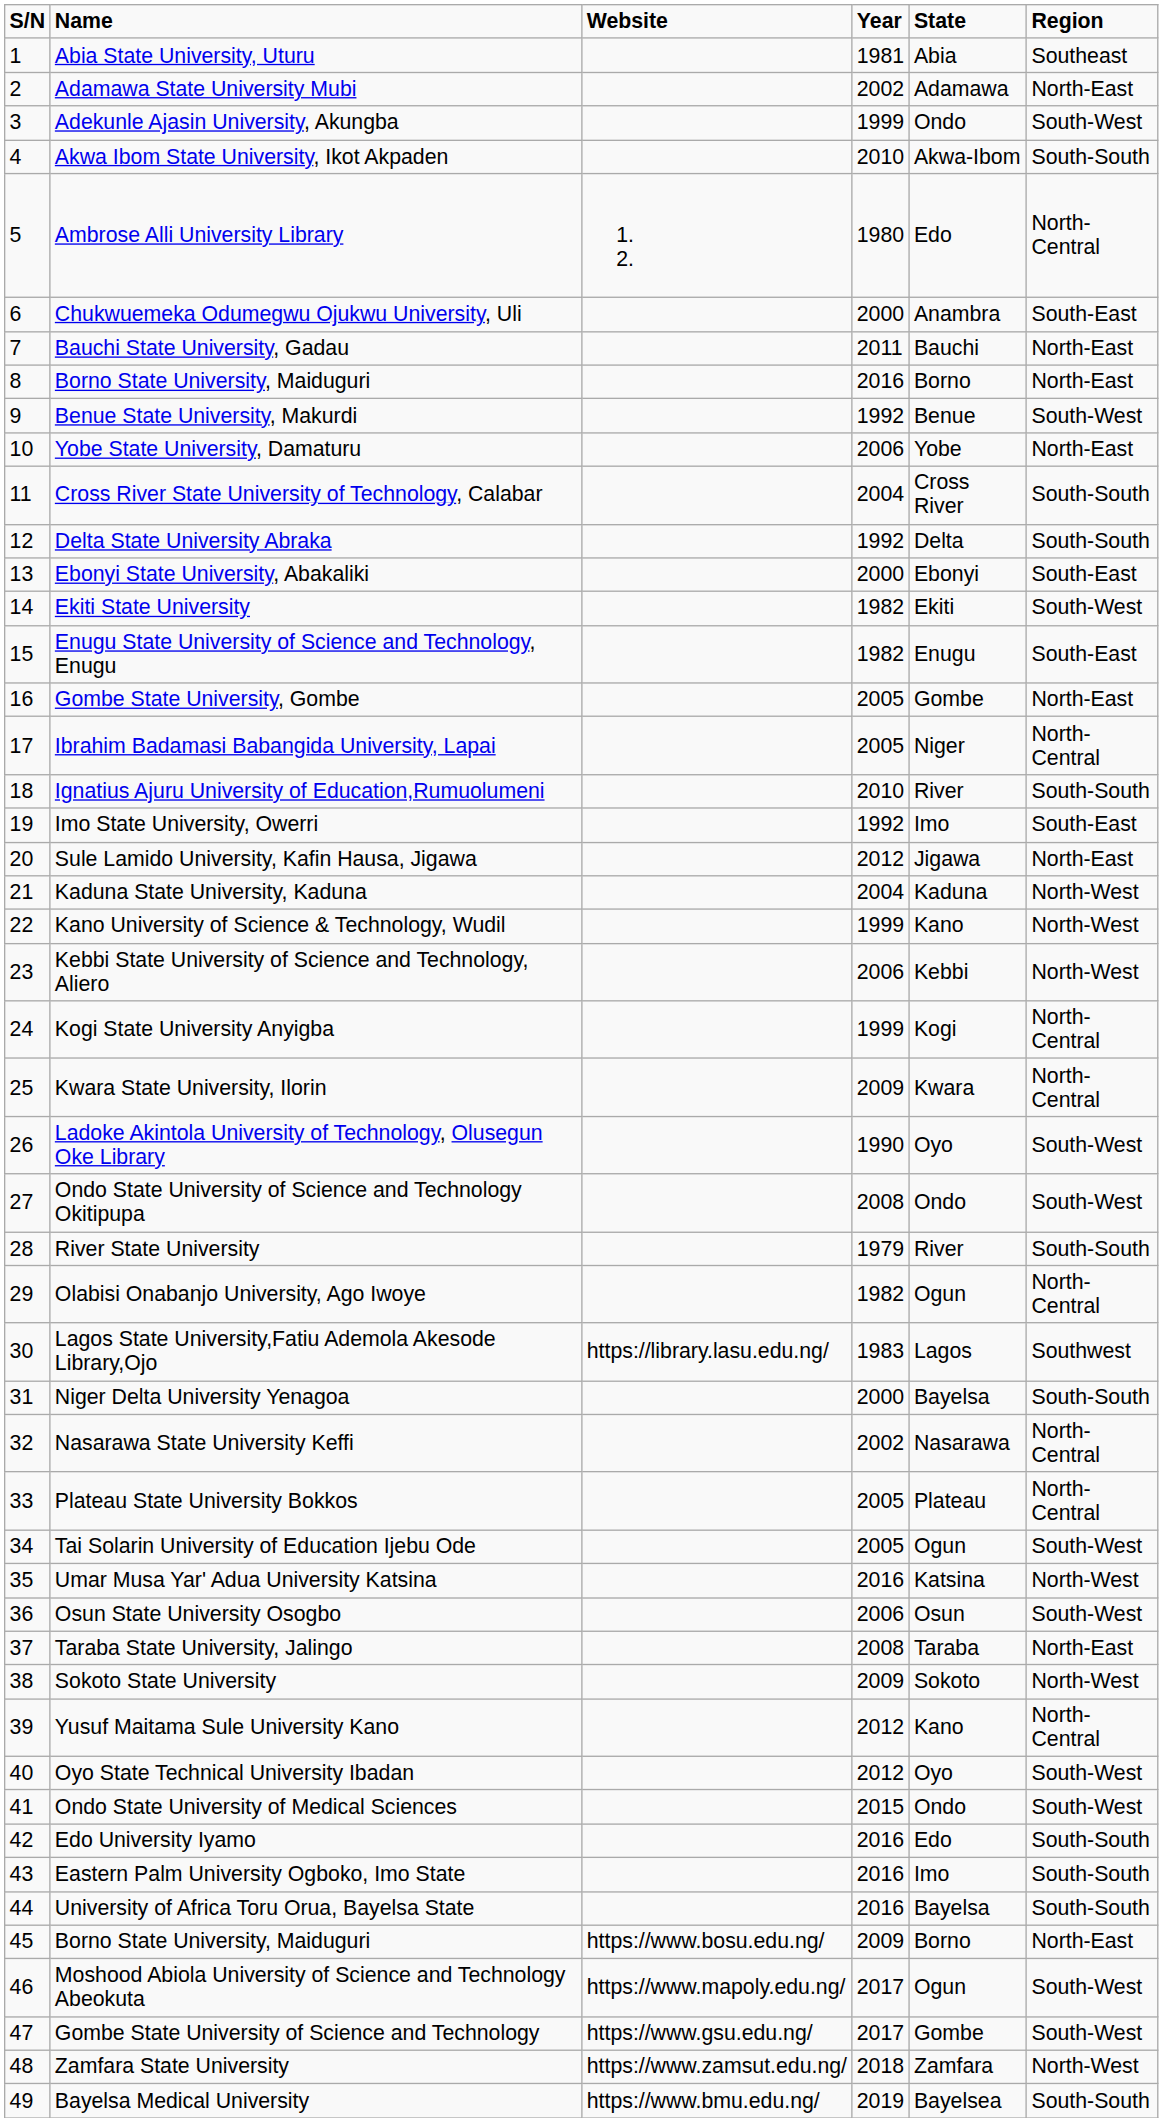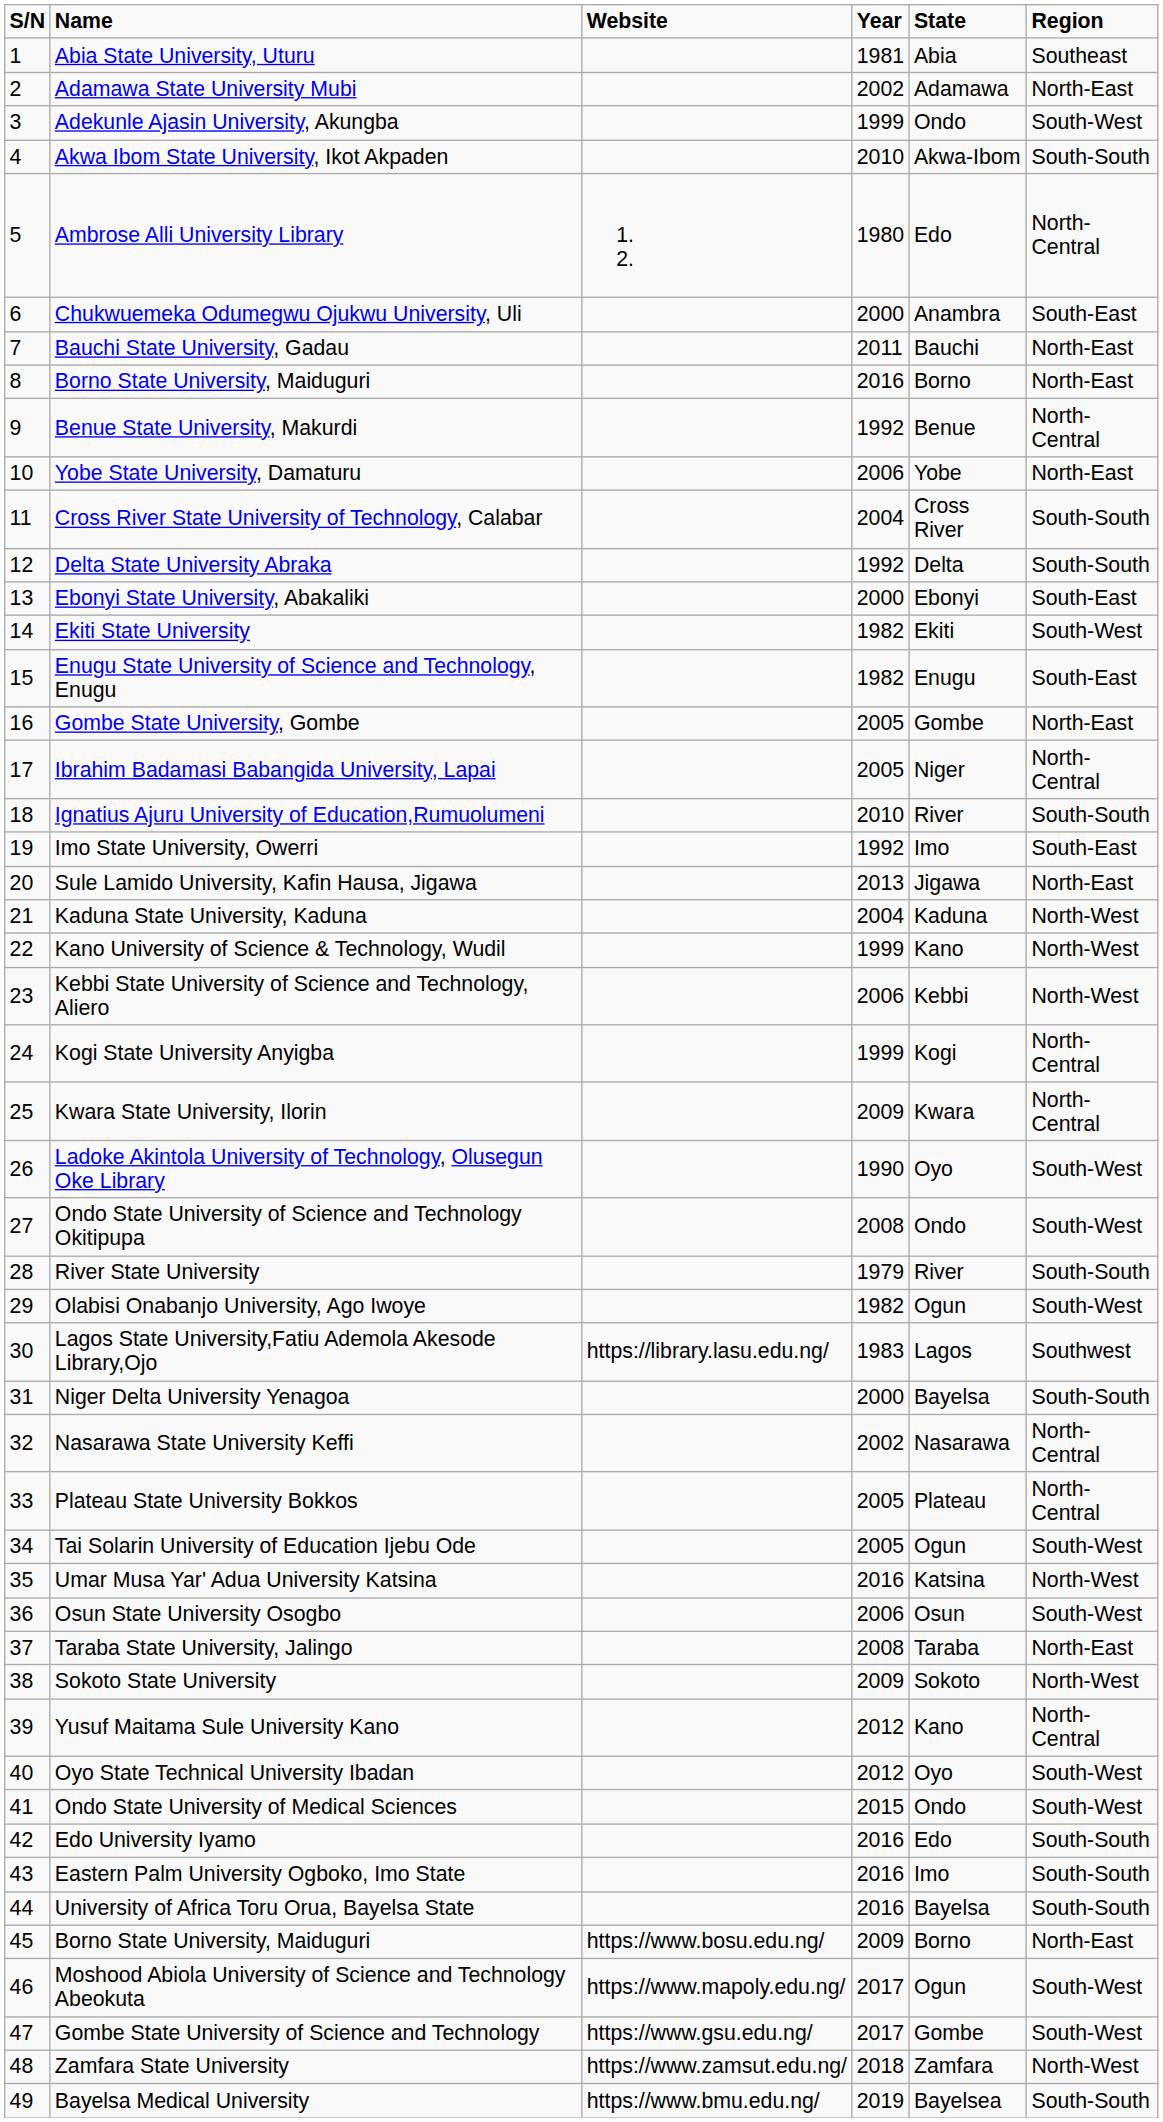(1087, 415) South-West -> (1066, 427) North-Central
(880, 858) 2012 -> (880, 882) 2013
(1066, 1294) North-Central -> (1087, 1305) South-West
